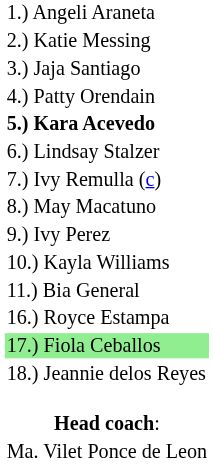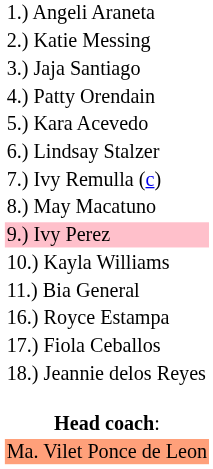(81, 123) bold -> (77, 123) normal
(58, 234) no background -> (58, 234) pink background
(84, 345) lightgreen background -> (84, 345) no background
(107, 451) no background -> (107, 451) lightsalmon background
